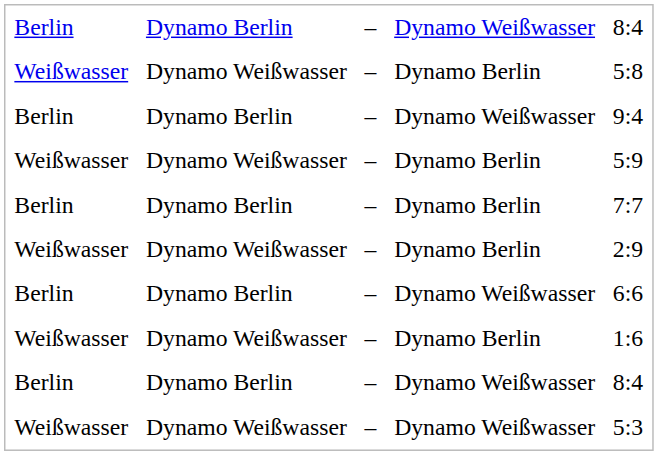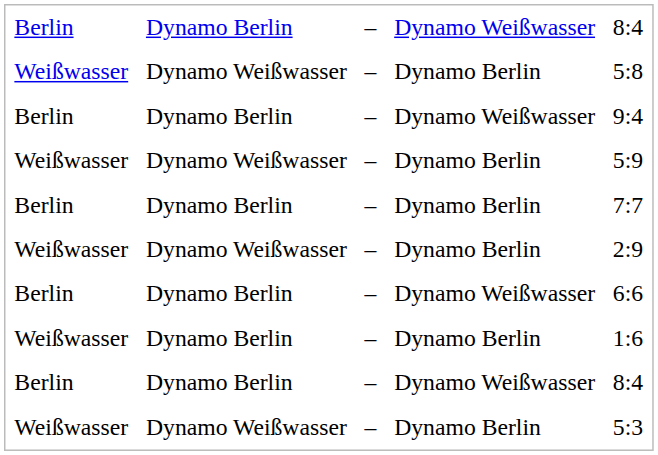(246, 338) Dynamo Weißwasser -> (219, 338) Dynamo Berlin
(495, 427) Dynamo Weißwasser -> (467, 427) Dynamo Berlin
